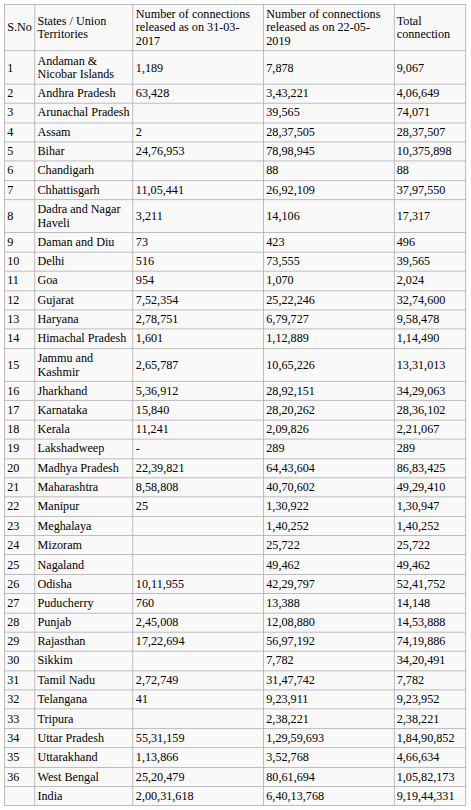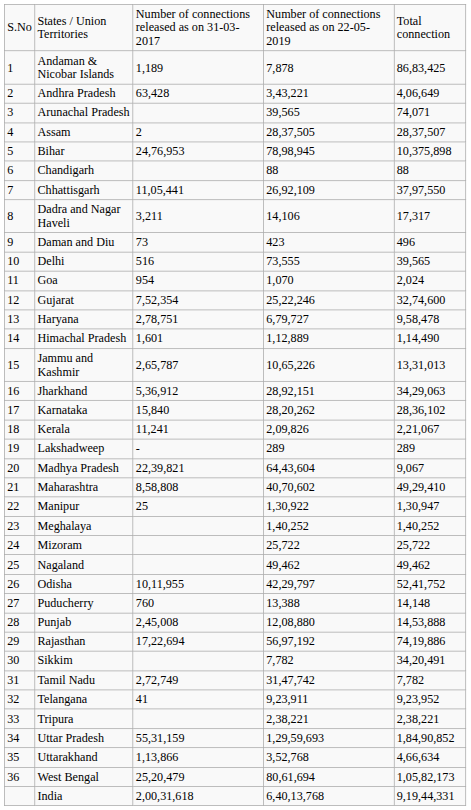(410, 67) 9,067 -> (421, 67) 86,83,425
(421, 468) 86,83,425 -> (410, 468) 9,067
